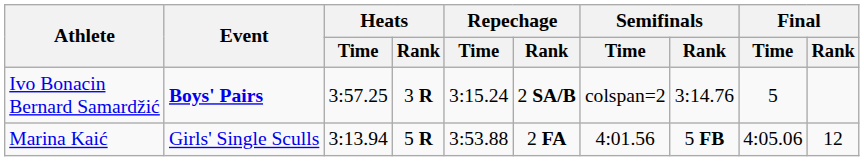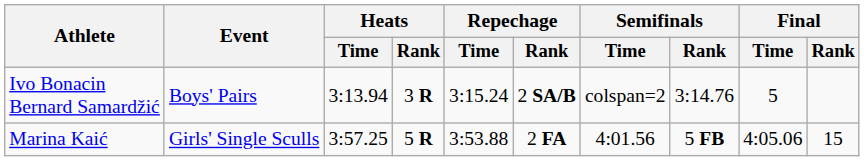(216, 95) bold -> (213, 95) normal
(358, 95) 3:57.25 -> (358, 95) 3:13.94
(358, 139) 3:13.94 -> (358, 139) 3:57.25
(833, 139) 12 -> (833, 139) 15
